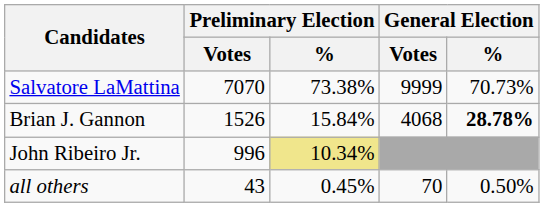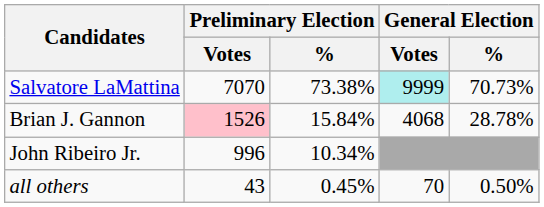(422, 86) no background -> (423, 86) paleturquoise background
(244, 119) no background -> (244, 119) pink background
(500, 119) bold -> (502, 119) normal
(342, 152) khaki background -> (342, 152) no background
